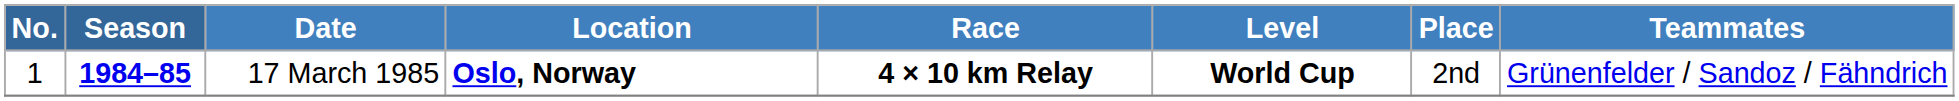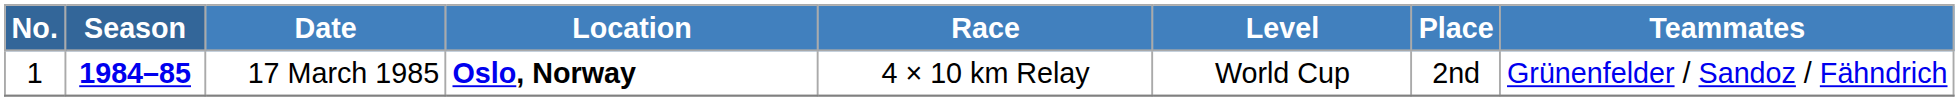(986, 73) bold -> (986, 73) normal
(1282, 73) bold -> (1282, 73) normal
